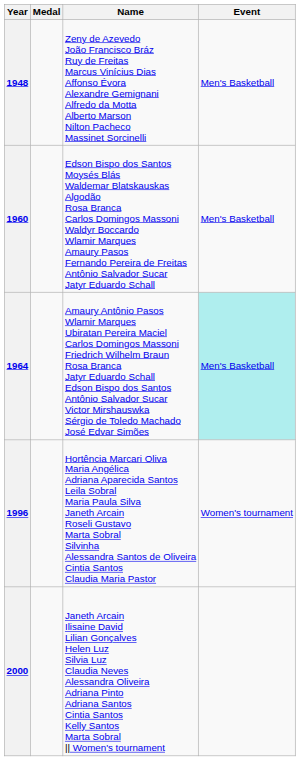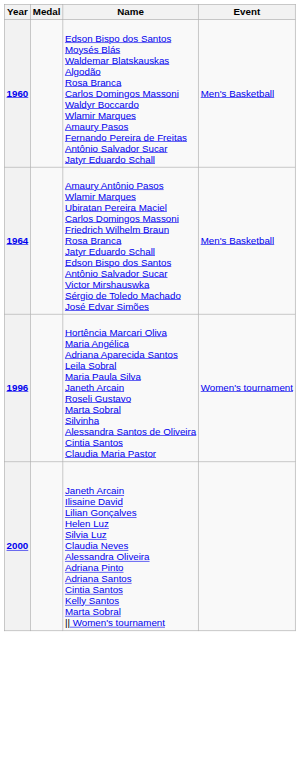- row: (17, 82)
(237, 366) paleturquoise background -> (237, 240) no background
